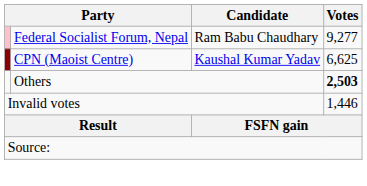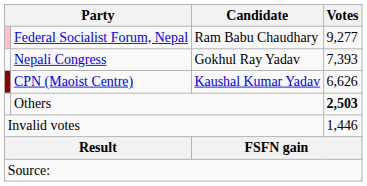+ row: (60, 59)
(342, 59) 6,625 -> (342, 81) 6,626
